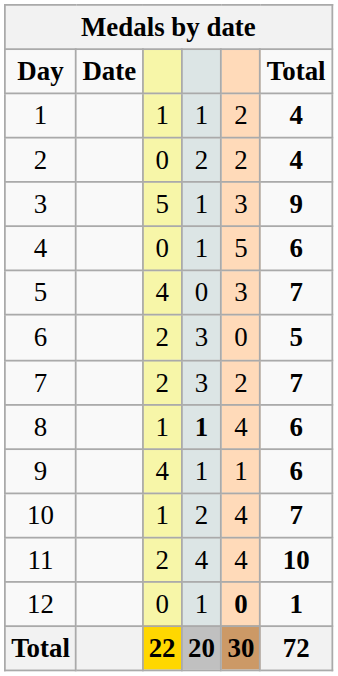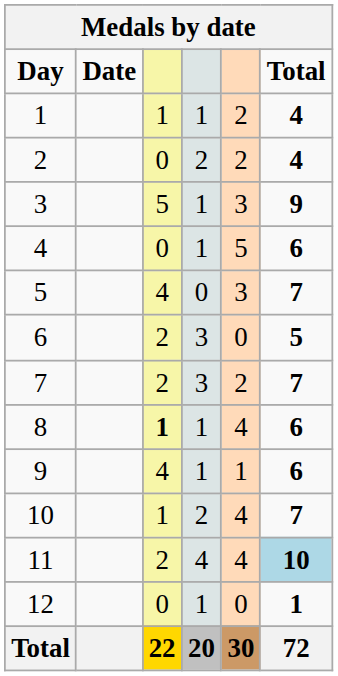(162, 426) normal -> (162, 426) bold
(201, 426) bold -> (201, 426) normal
(296, 559) no background -> (296, 559) lightblue background
(241, 603) bold -> (241, 603) normal
